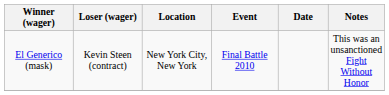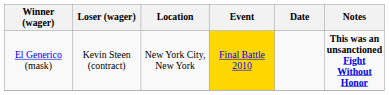(245, 60) no background -> (242, 60) gold background
(356, 60) normal -> (354, 60) bold
